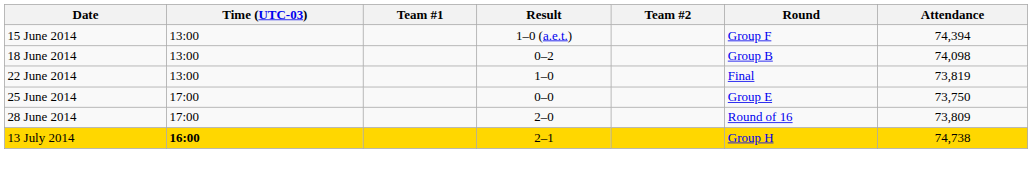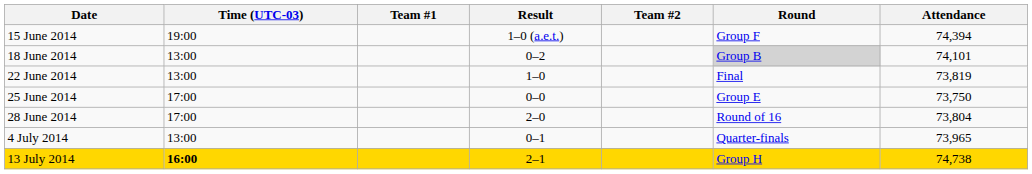(184, 35) 13:00 -> (182, 35) 19:00
(750, 55) no background -> (739, 55) lightgrey background
(953, 55) 74,098 -> (954, 55) 74,101
(953, 117) 73,809 -> (954, 117) 73,804
+ row: (38, 138)
